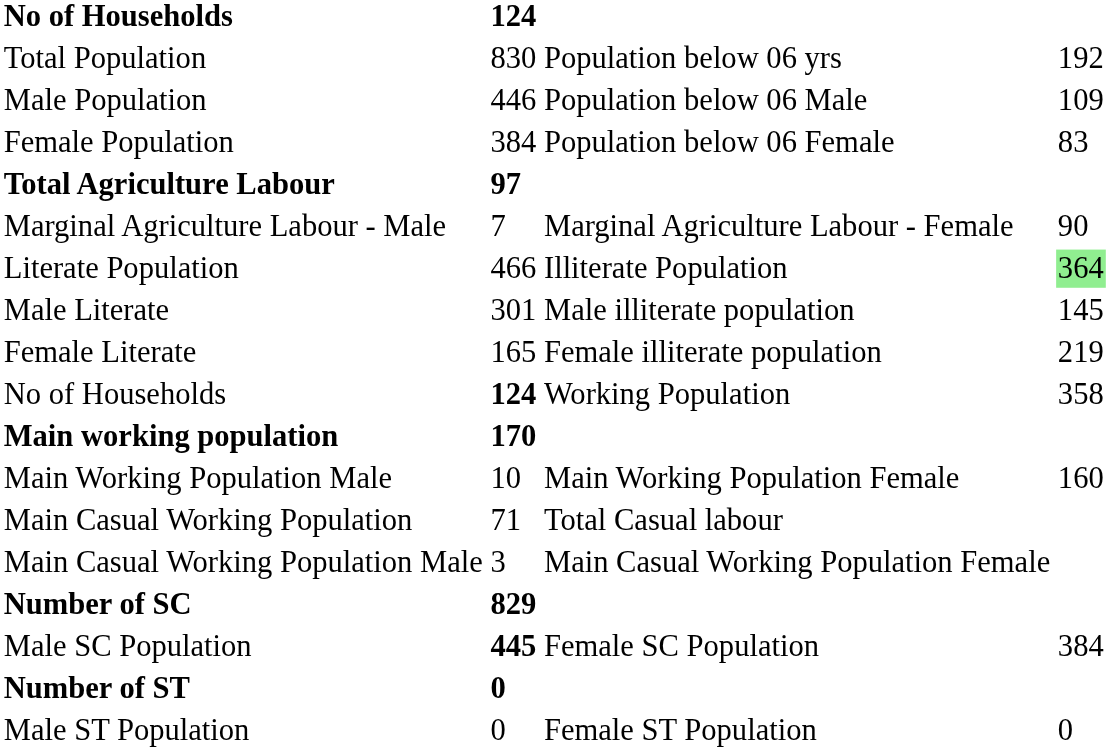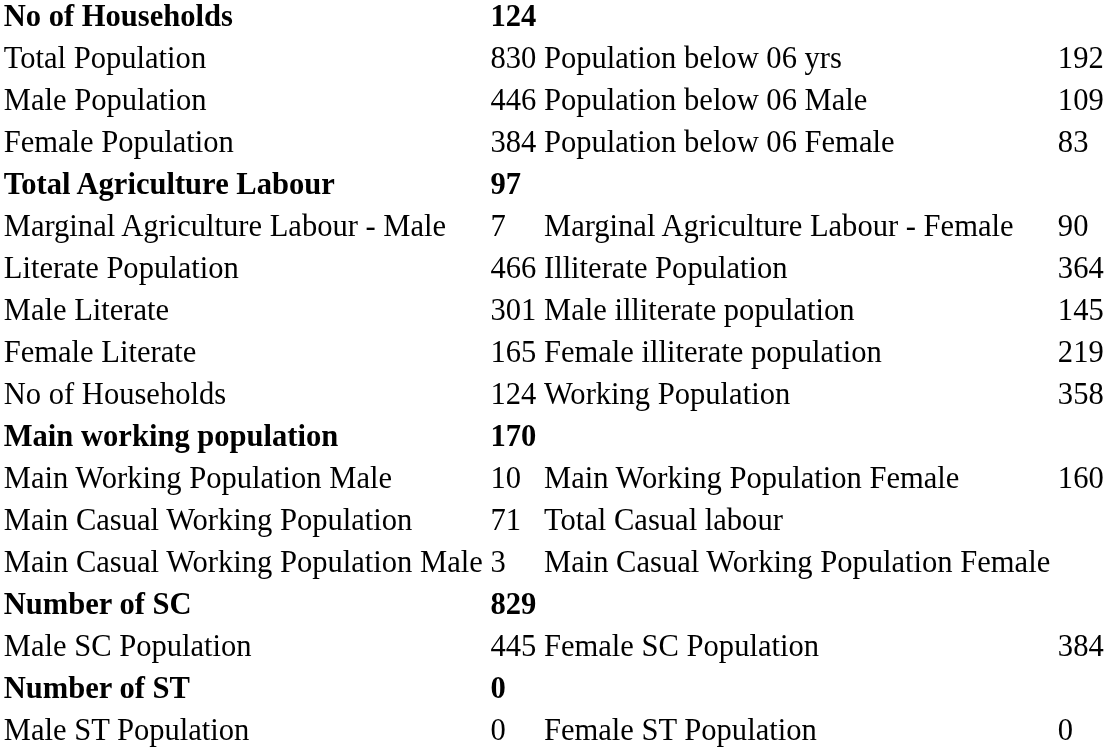(1081, 268) lightgreen background -> (1081, 268) no background
(513, 394) bold -> (513, 394) normal
(513, 646) bold -> (513, 646) normal
